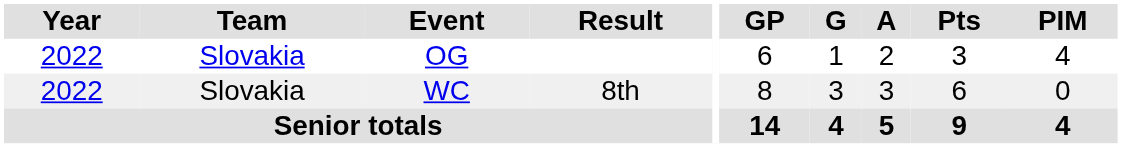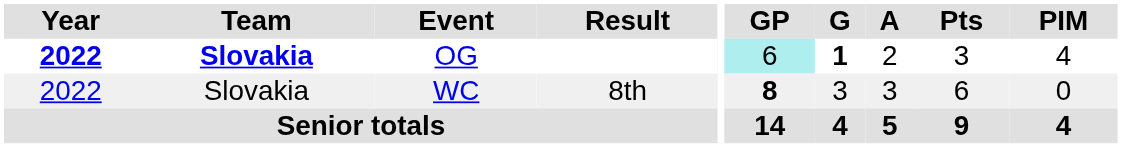(72, 55) normal -> (71, 55) bold
(252, 55) normal -> (256, 55) bold
(765, 55) no background -> (770, 55) paleturquoise background
(836, 55) normal -> (840, 55) bold
(765, 90) normal -> (770, 90) bold
